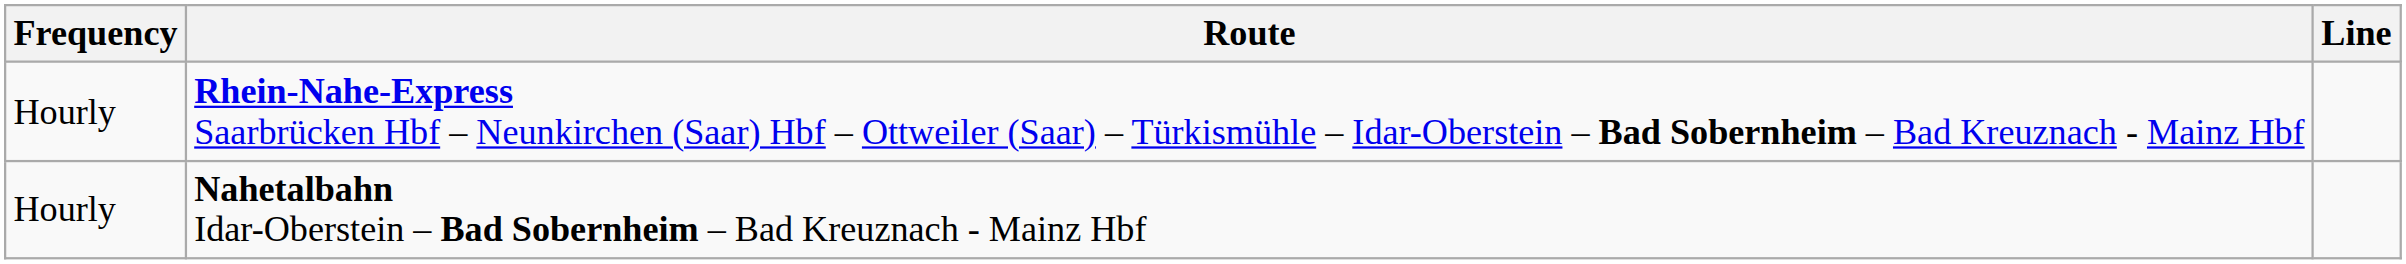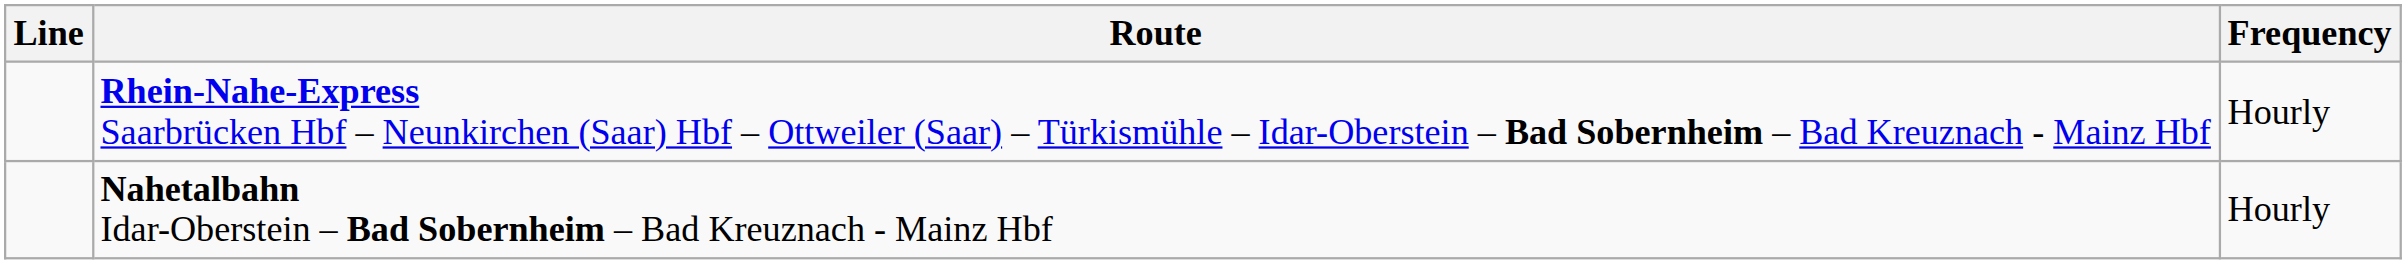columns swapped: (2356, 33) <-> (95, 33)
